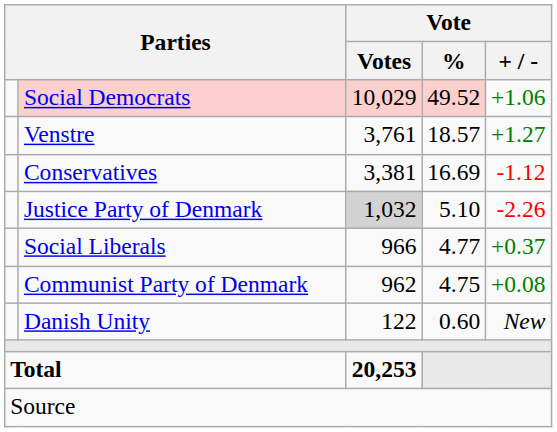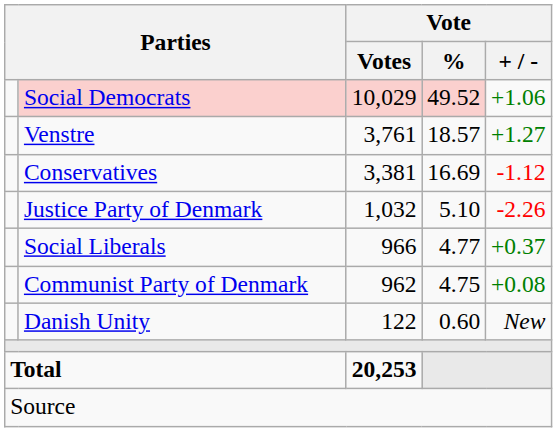(390, 209) lightgrey background -> (390, 209) no background
